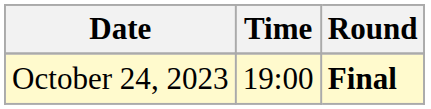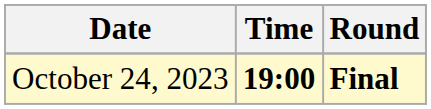(278, 78) normal -> (279, 78) bold
